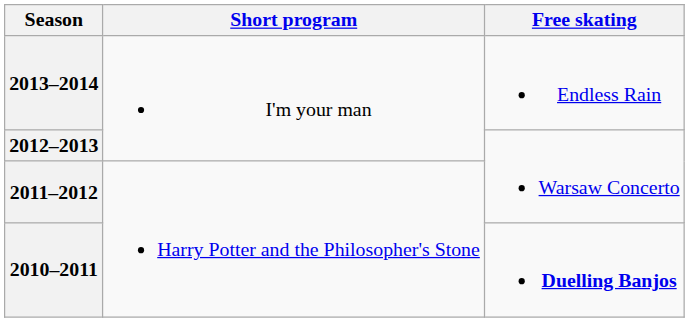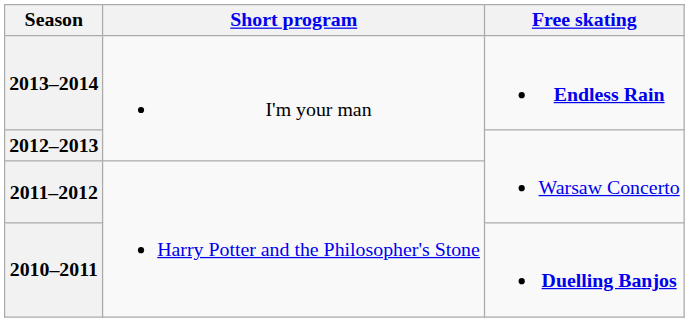(584, 94) normal -> (584, 94) bold
